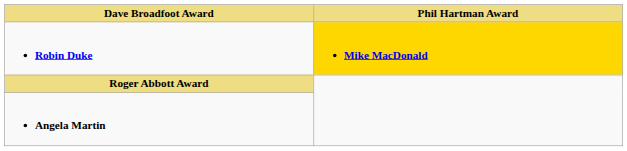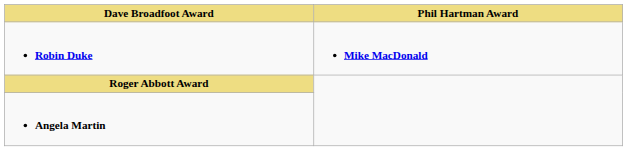(468, 55) gold background -> (468, 55) no background
